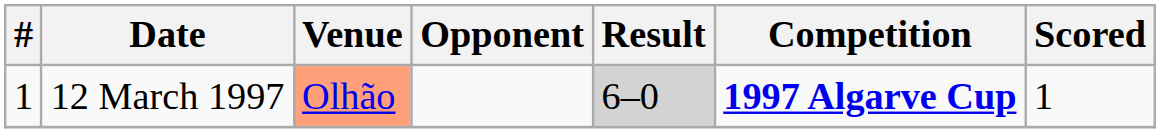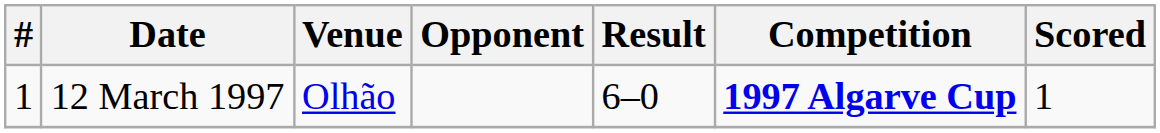(349, 95) lightsalmon background -> (349, 95) no background
(630, 95) lightgrey background -> (630, 95) no background
